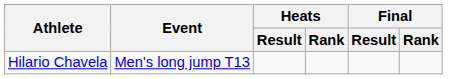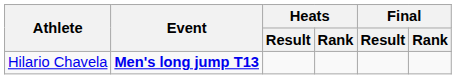(182, 63) normal -> (187, 63) bold
